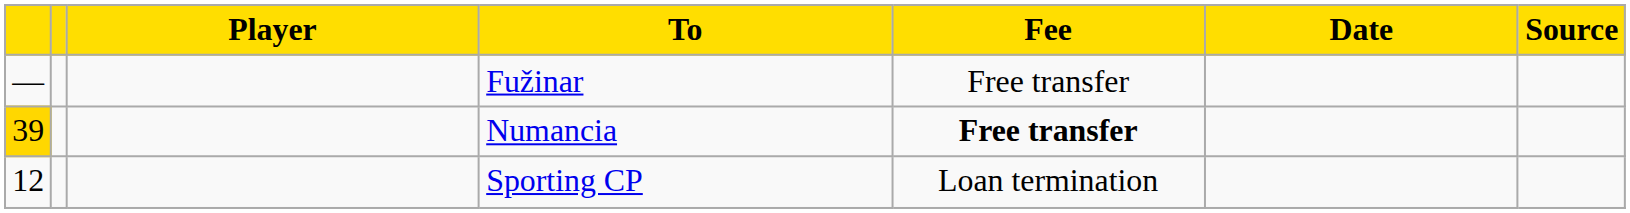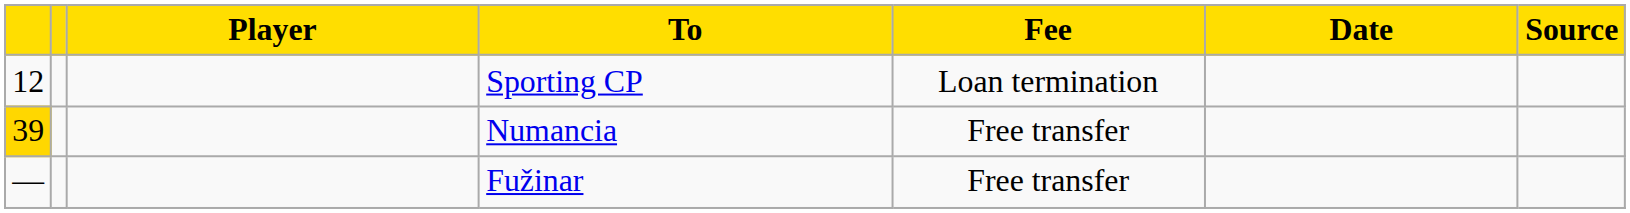rows swapped: (564, 181) <-> (535, 80)
(1048, 130) bold -> (1048, 130) normal
